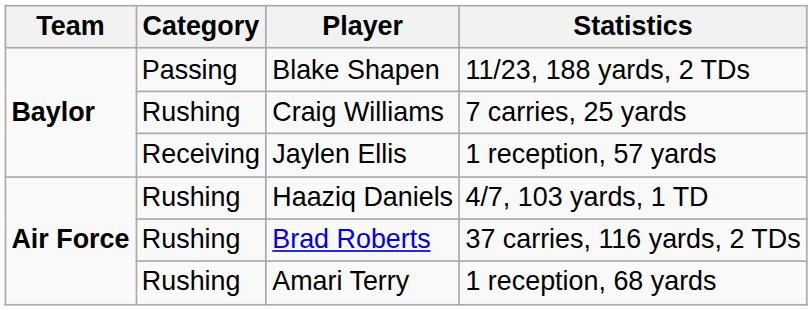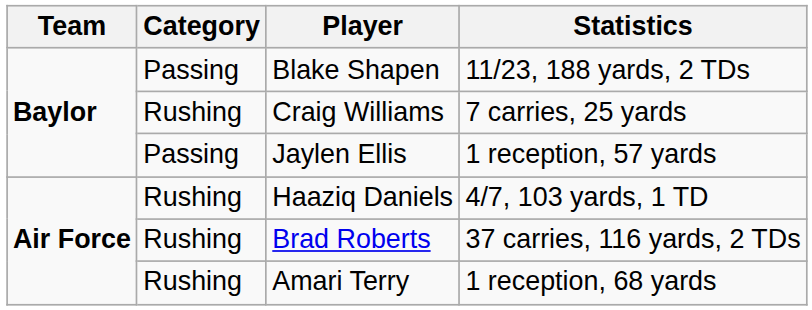(201, 154) Receiving -> (191, 154) Passing
